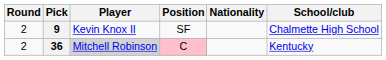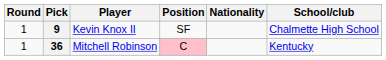(24, 30) 2 -> (24, 30) 1
(24, 47) 2 -> (24, 47) 1
(115, 47) lightgrey background -> (115, 47) no background
